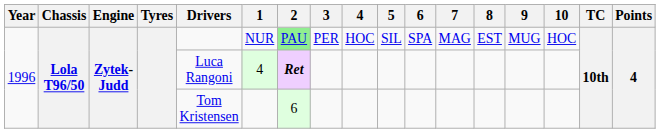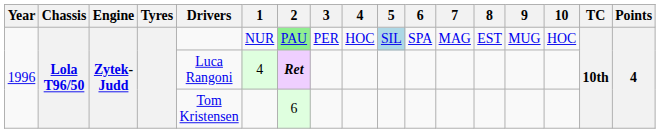(391, 38) no background -> (391, 38) lightblue background
